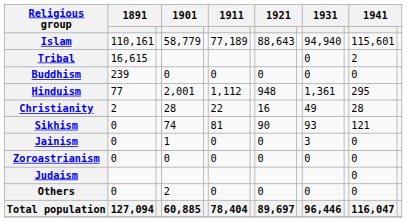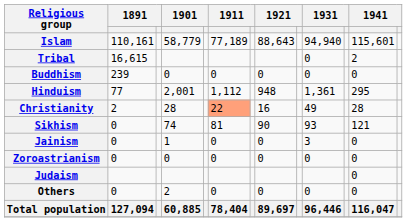(217, 108) no background -> (217, 108) lightsalmon background
